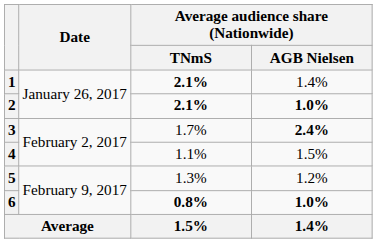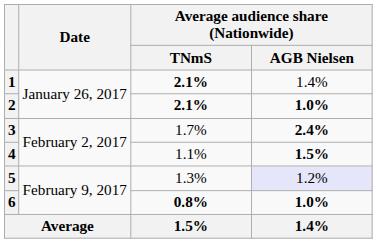(312, 154) normal -> (312, 154) bold
(312, 178) no background -> (312, 178) lavender background
